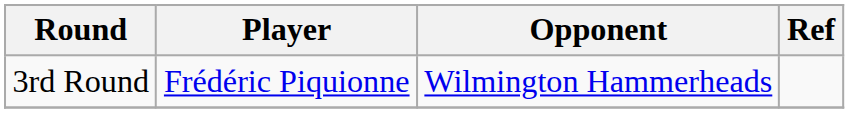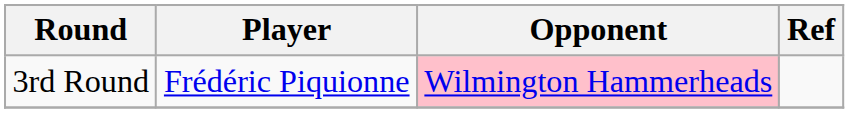(598, 81) no background -> (598, 81) pink background
